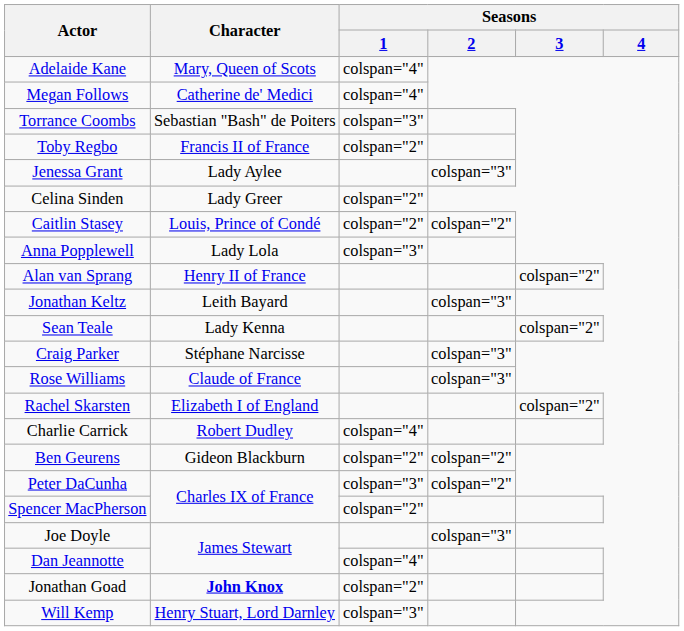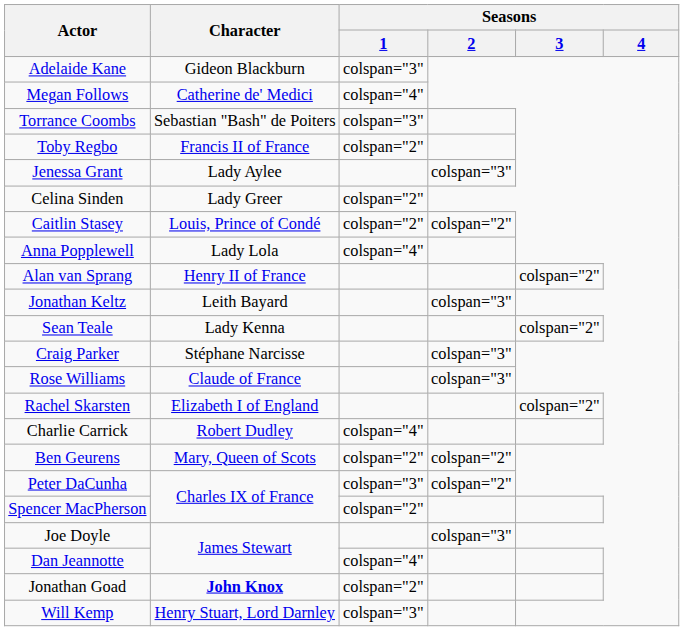(245, 69) Mary, Queen of Scots -> (245, 69) Gideon Blackburn
(383, 69) colspan="4" -> (383, 69) colspan="3"
(383, 250) colspan="3" -> (383, 250) colspan="4"
(245, 457) Gideon Blackburn -> (245, 457) Mary, Queen of Scots
